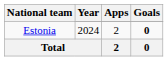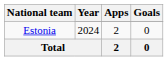(147, 30) bold -> (147, 30) normal
